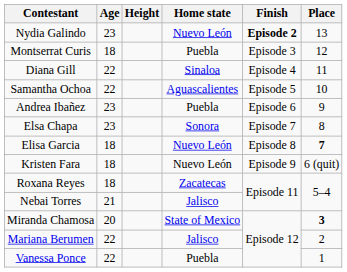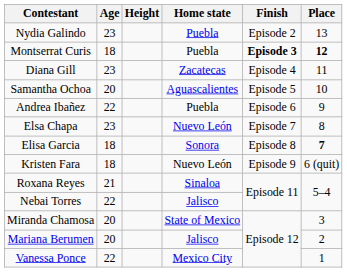(202, 32) Nuevo León -> (202, 32) Puebla
(272, 32) bold -> (272, 32) normal
(272, 51) normal -> (272, 51) bold
(322, 51) normal -> (322, 51) bold
(110, 70) 22 -> (110, 70) 23
(202, 70) Sinaloa -> (202, 70) Zacatecas
(110, 88) 22 -> (110, 88) 20
(110, 107) 23 -> (110, 107) 22
(202, 126) Sonora -> (202, 126) Nuevo León
(202, 145) Nuevo León -> (202, 145) Sonora
(110, 182) 18 -> (110, 182) 21
(202, 182) Zacatecas -> (202, 182) Sinaloa
(110, 201) 21 -> (110, 201) 22
(322, 220) bold -> (322, 220) normal
(110, 239) 22 -> (110, 239) 20
(202, 257) Puebla -> (202, 257) Mexico City
